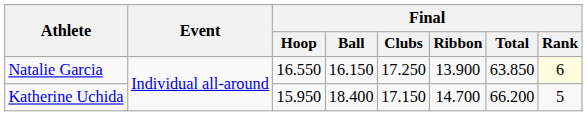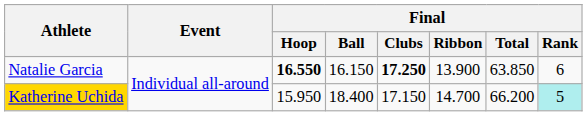(299, 70) normal -> (299, 70) bold
(404, 70) normal -> (404, 70) bold
(560, 70) lightyellow background -> (560, 70) no background
(66, 97) no background -> (66, 97) gold background
(560, 97) no background -> (560, 97) paleturquoise background
